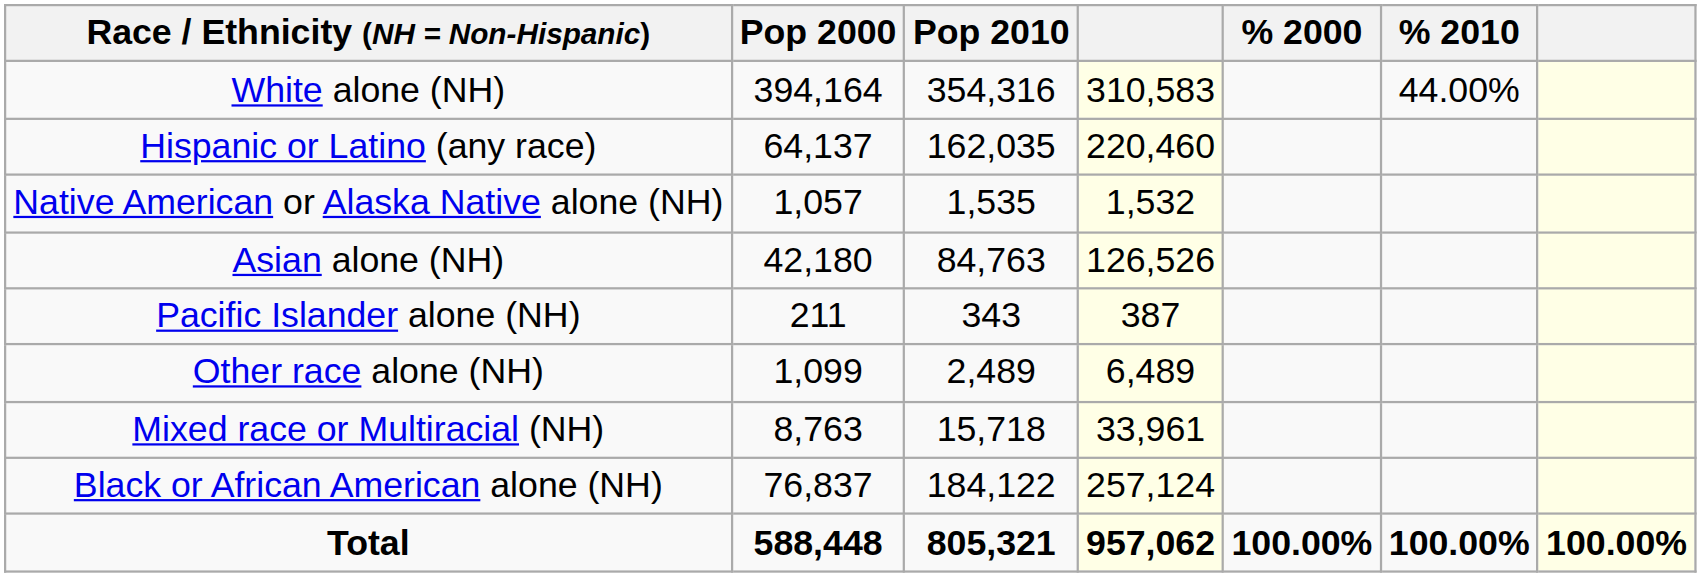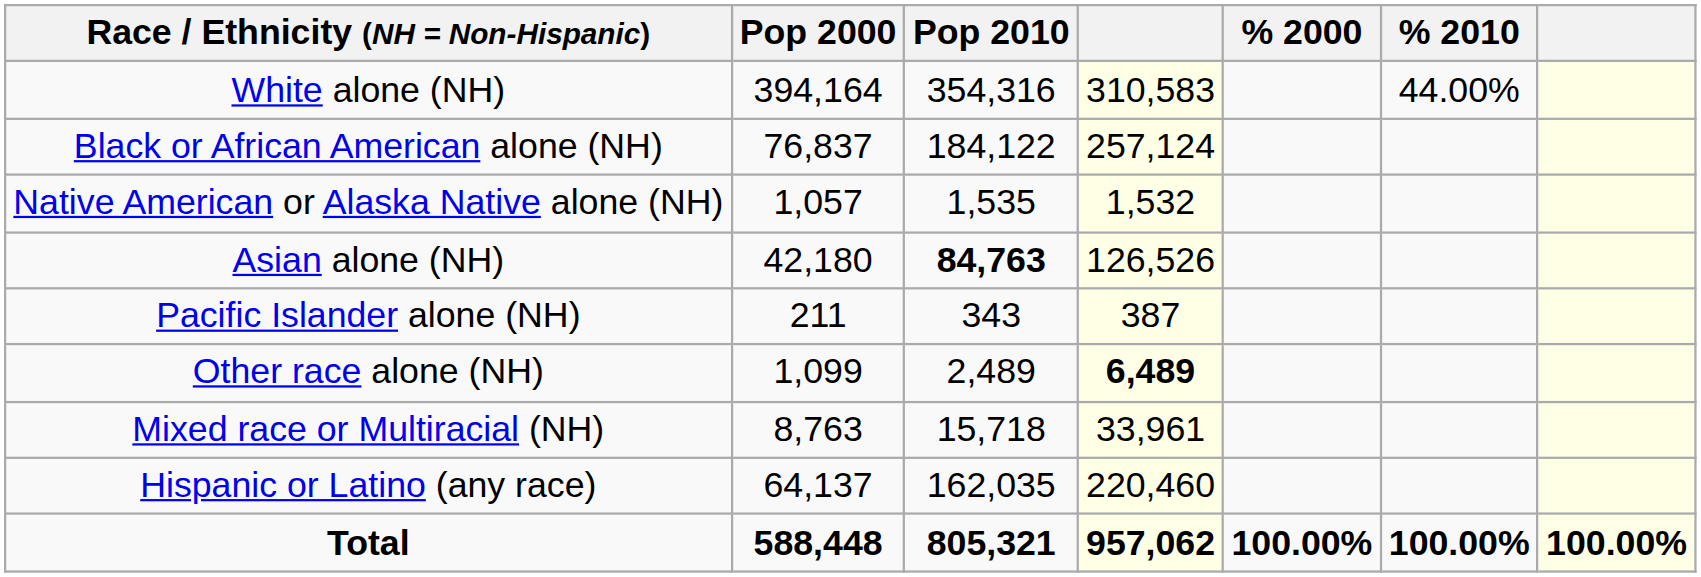rows swapped: (368, 485) <-> (368, 145)
(991, 259) normal -> (991, 259) bold
(1151, 372) normal -> (1151, 372) bold
